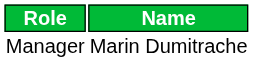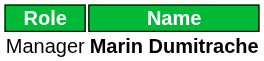(169, 46) normal -> (174, 46) bold
